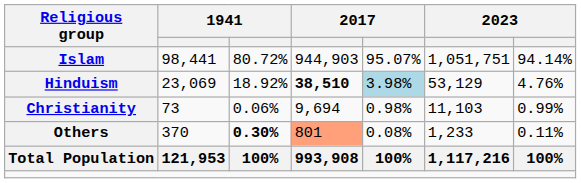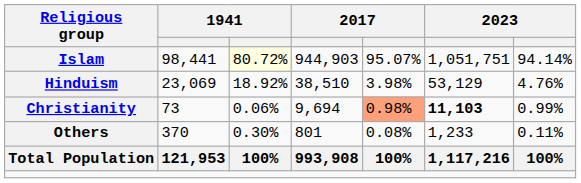(260, 59) no background -> (260, 59) lightyellow background
(322, 84) bold -> (322, 84) normal
(389, 84) lightblue background -> (389, 84) no background
(389, 109) no background -> (389, 109) lightsalmon background
(455, 109) normal -> (455, 109) bold
(255, 134) bold -> (255, 134) normal
(308, 134) lightsalmon background -> (308, 134) no background
